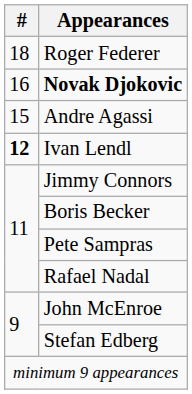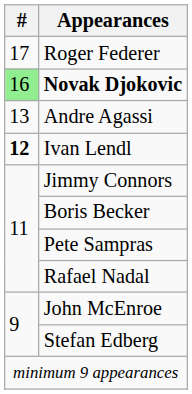(19, 52) 18 -> (19, 52) 17
(19, 84) no background -> (19, 84) lightgreen background
(19, 116) 15 -> (19, 116) 13
